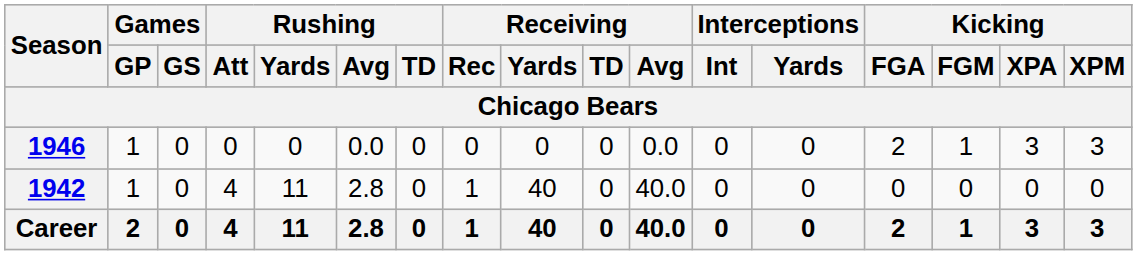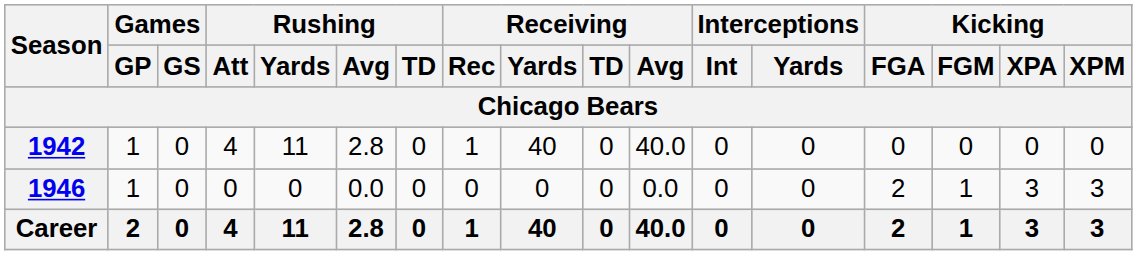rows swapped: (57, 188) <-> (57, 147)
